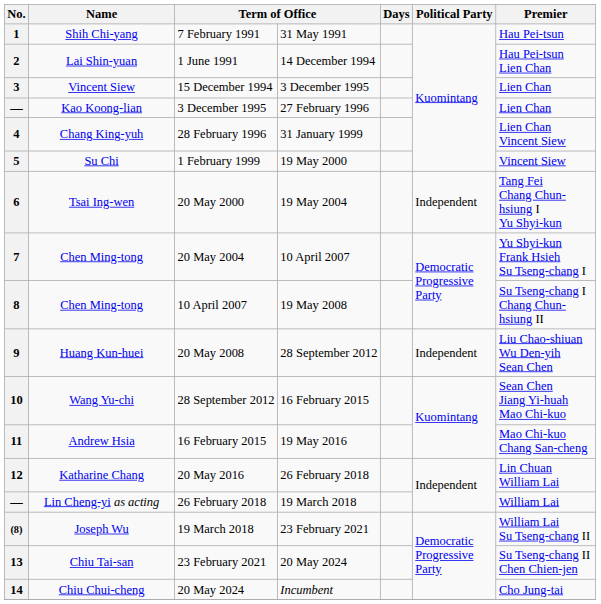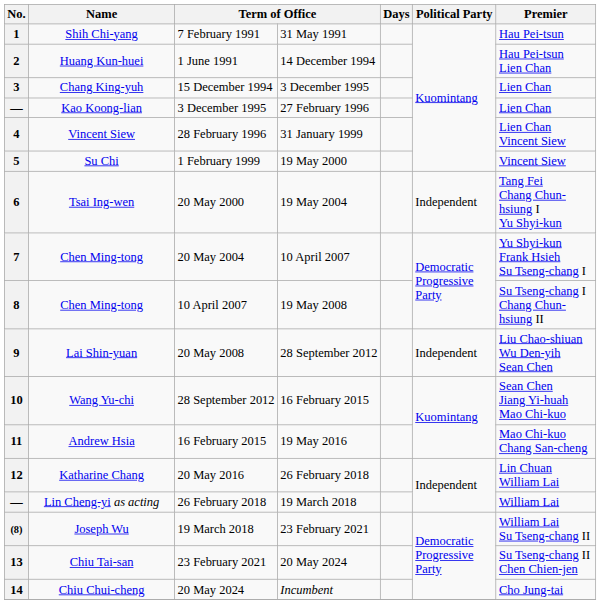(102, 61) Lai Shin-yuan -> (102, 61) Huang Kun-huei
(102, 87) Vincent Siew -> (102, 87) Chang King-yuh
(102, 134) Chang King-yuh -> (102, 134) Vincent Siew
(102, 352) Huang Kun-huei -> (102, 352) Lai Shin-yuan
